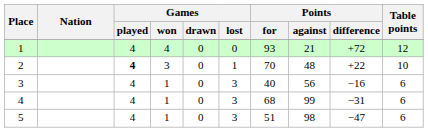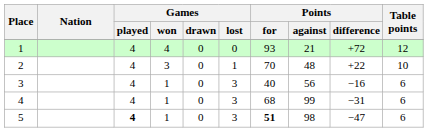(132, 65) bold -> (132, 65) normal
(132, 118) normal -> (132, 118) bold
(270, 118) normal -> (270, 118) bold
